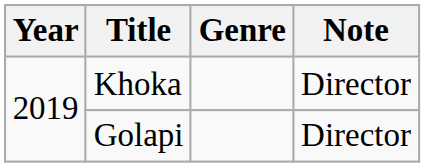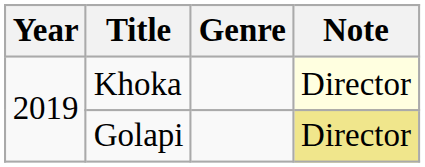(356, 82) no background -> (356, 82) lightyellow background
(356, 135) no background -> (356, 135) khaki background
